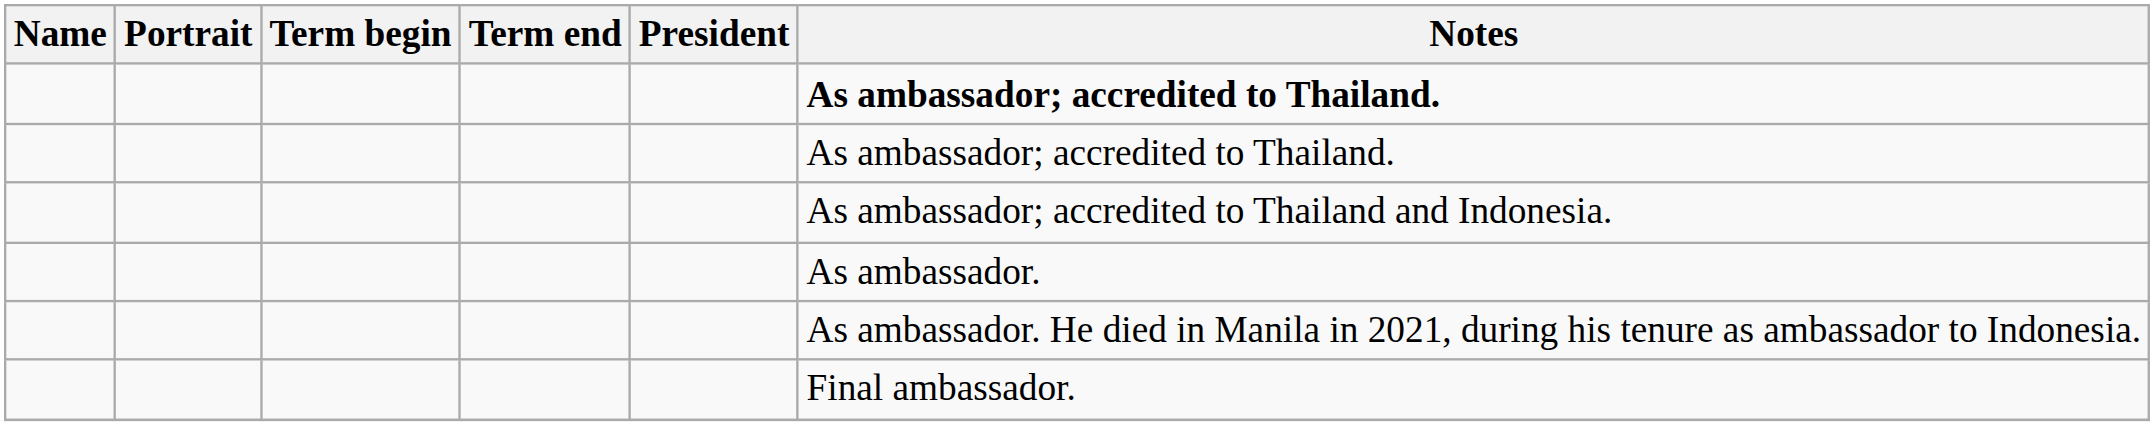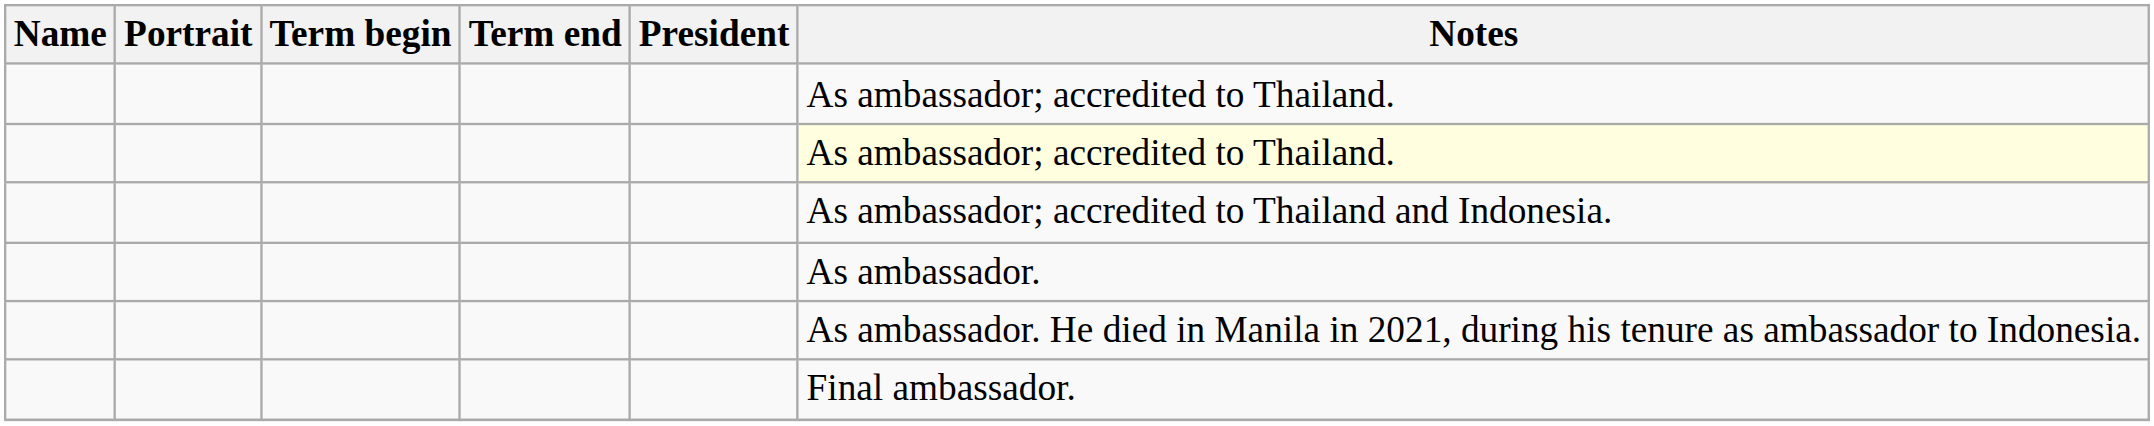(1123, 93) bold -> (1101, 93) normal
(1101, 152) no background -> (1101, 152) lightyellow background
